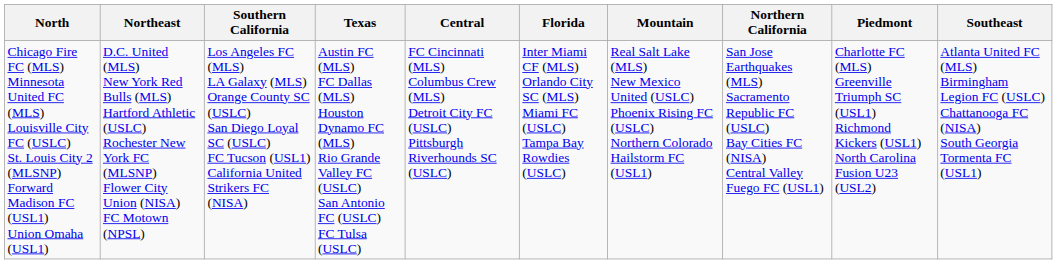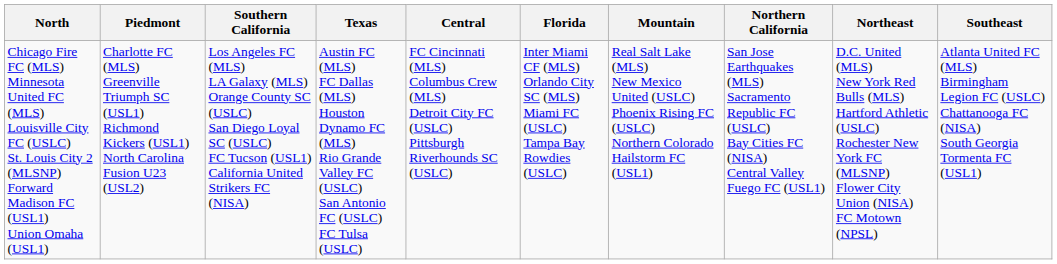columns swapped: (152, 22) <-> (885, 22)
